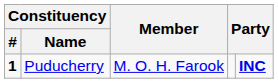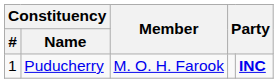(12, 66) bold -> (12, 66) normal
